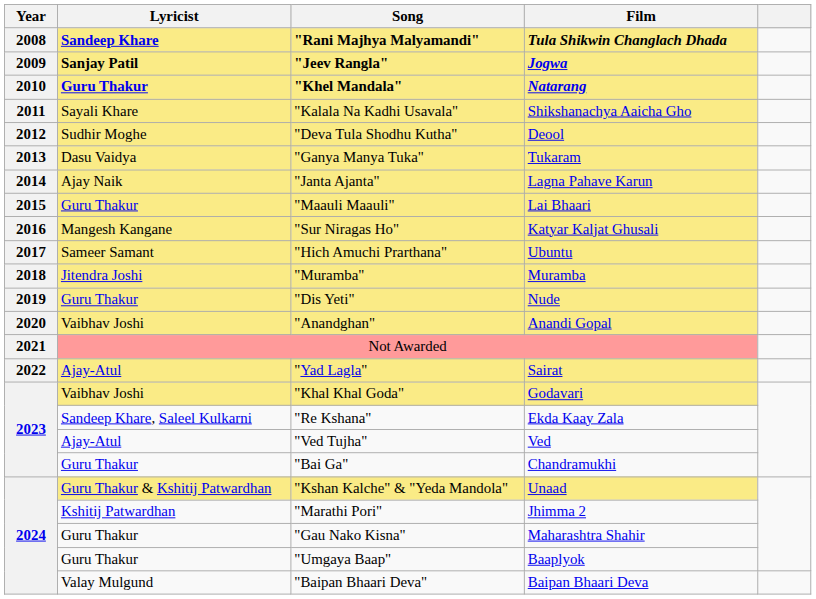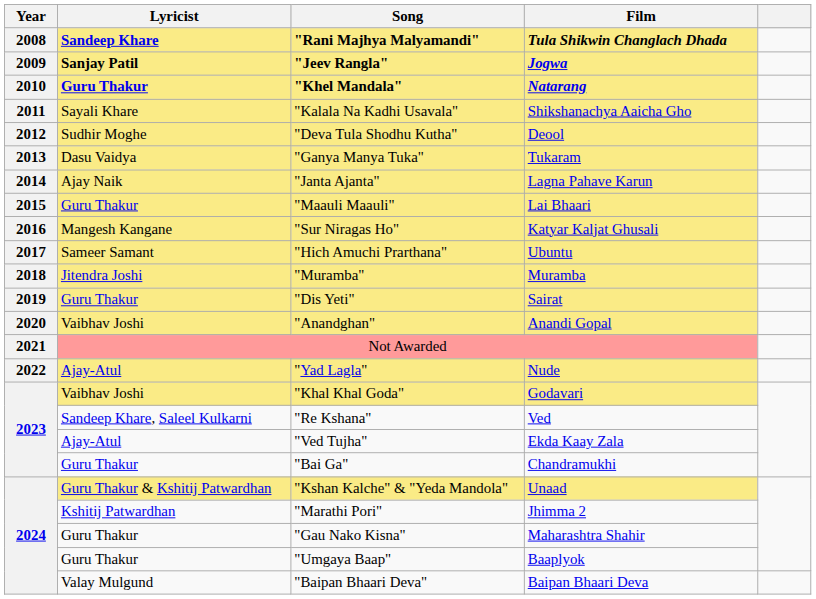(544, 299) Nude -> (545, 299) Sairat
(545, 370) Sairat -> (544, 370) Nude
(576, 417) Ekda Kaay Zala -> (539, 417) Ved
(539, 441) Ved -> (576, 441) Ekda Kaay Zala
